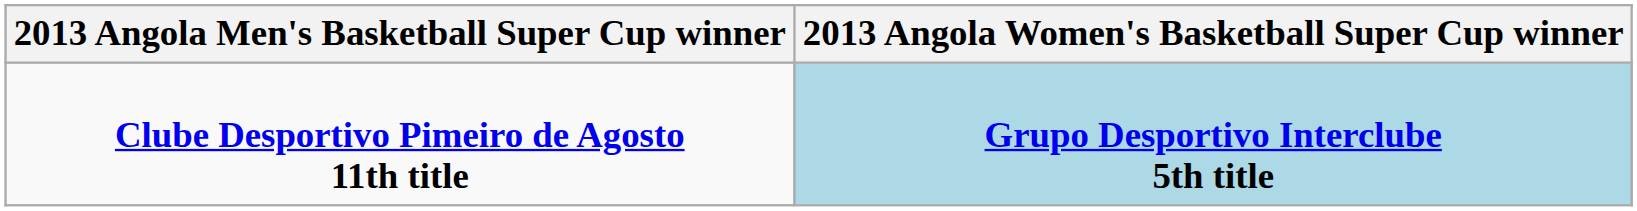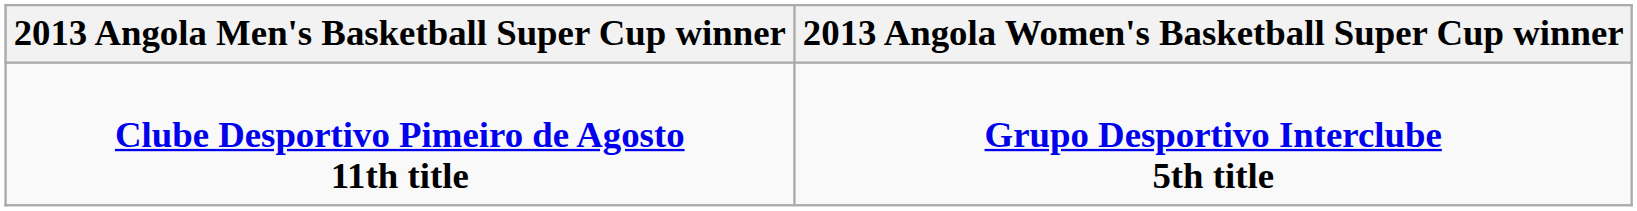(1213, 154) lightblue background -> (1213, 154) no background
